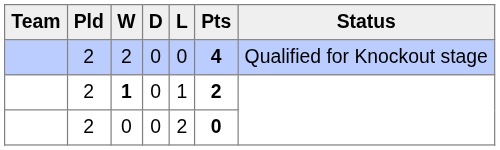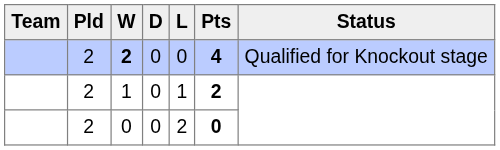(126, 57) normal -> (126, 57) bold
(126, 92) bold -> (126, 92) normal
